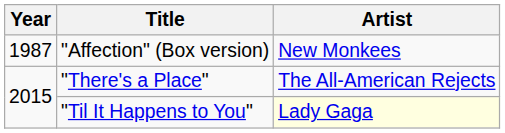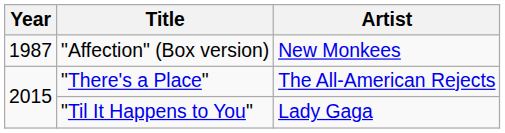(326, 111) lightyellow background -> (326, 111) no background
